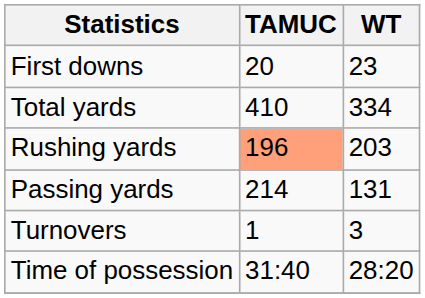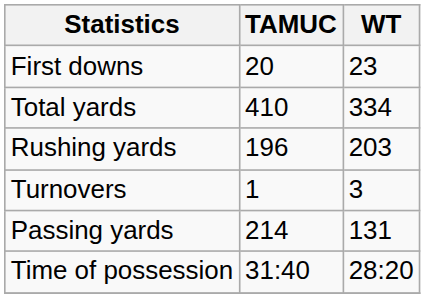(267, 148) lightsalmon background -> (267, 148) no background
rows swapped: (92, 189) <-> (69, 230)
